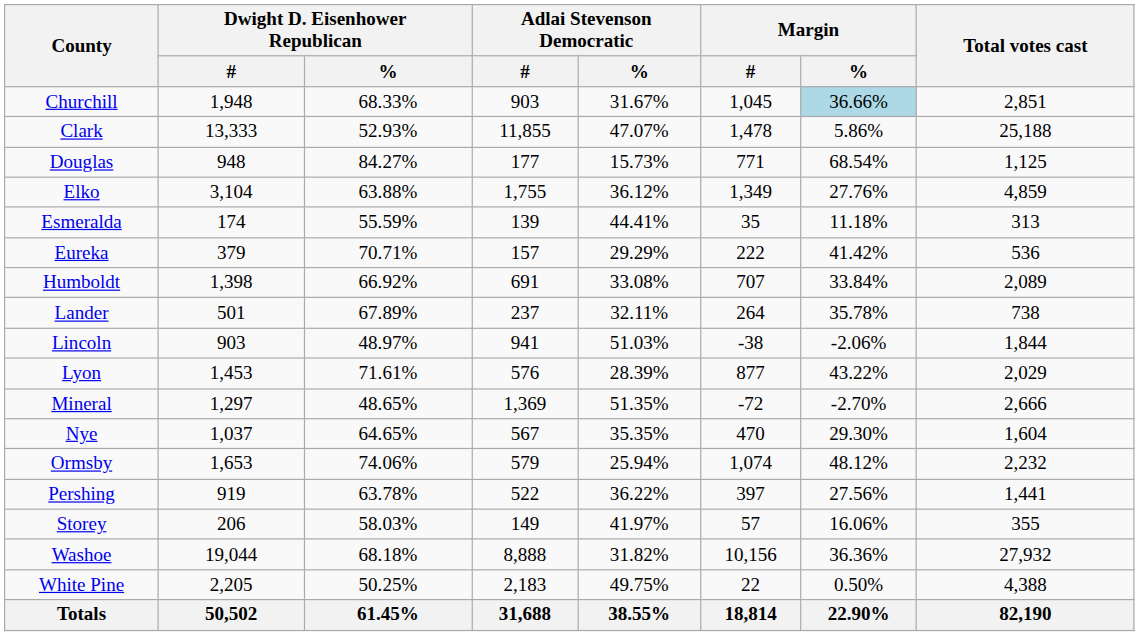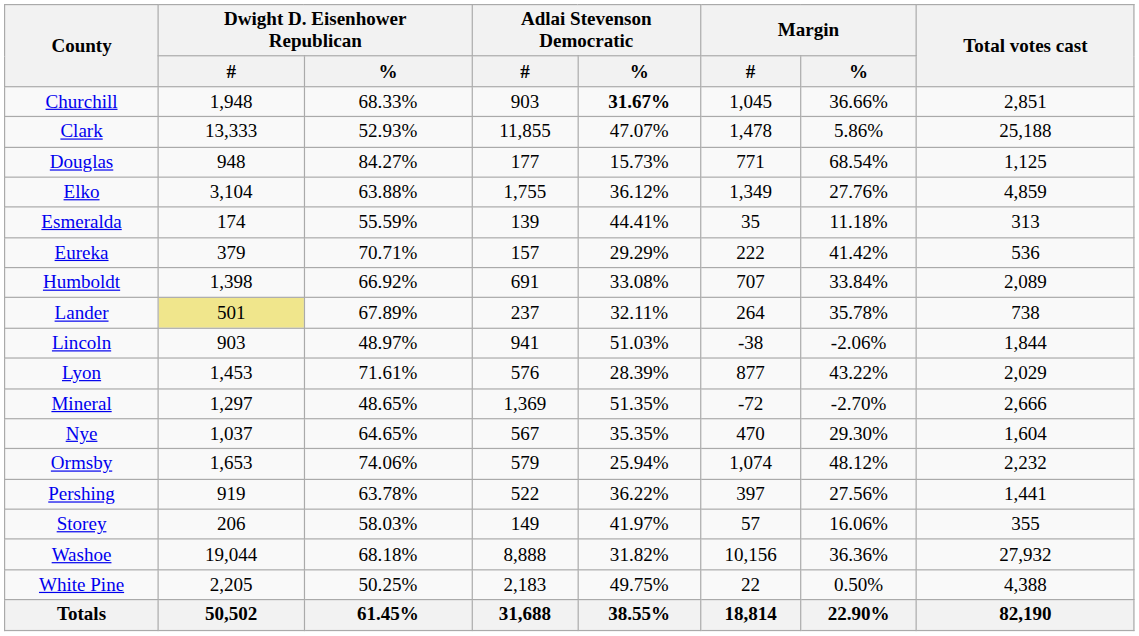(639, 101) normal -> (639, 101) bold
(859, 101) lightblue background -> (859, 101) no background
(231, 312) no background -> (231, 312) khaki background
